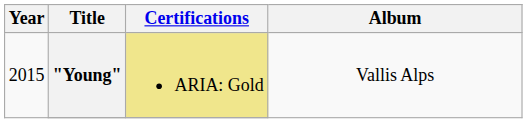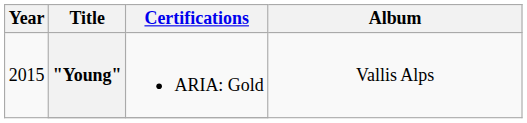(197, 85) khaki background -> (197, 85) no background
